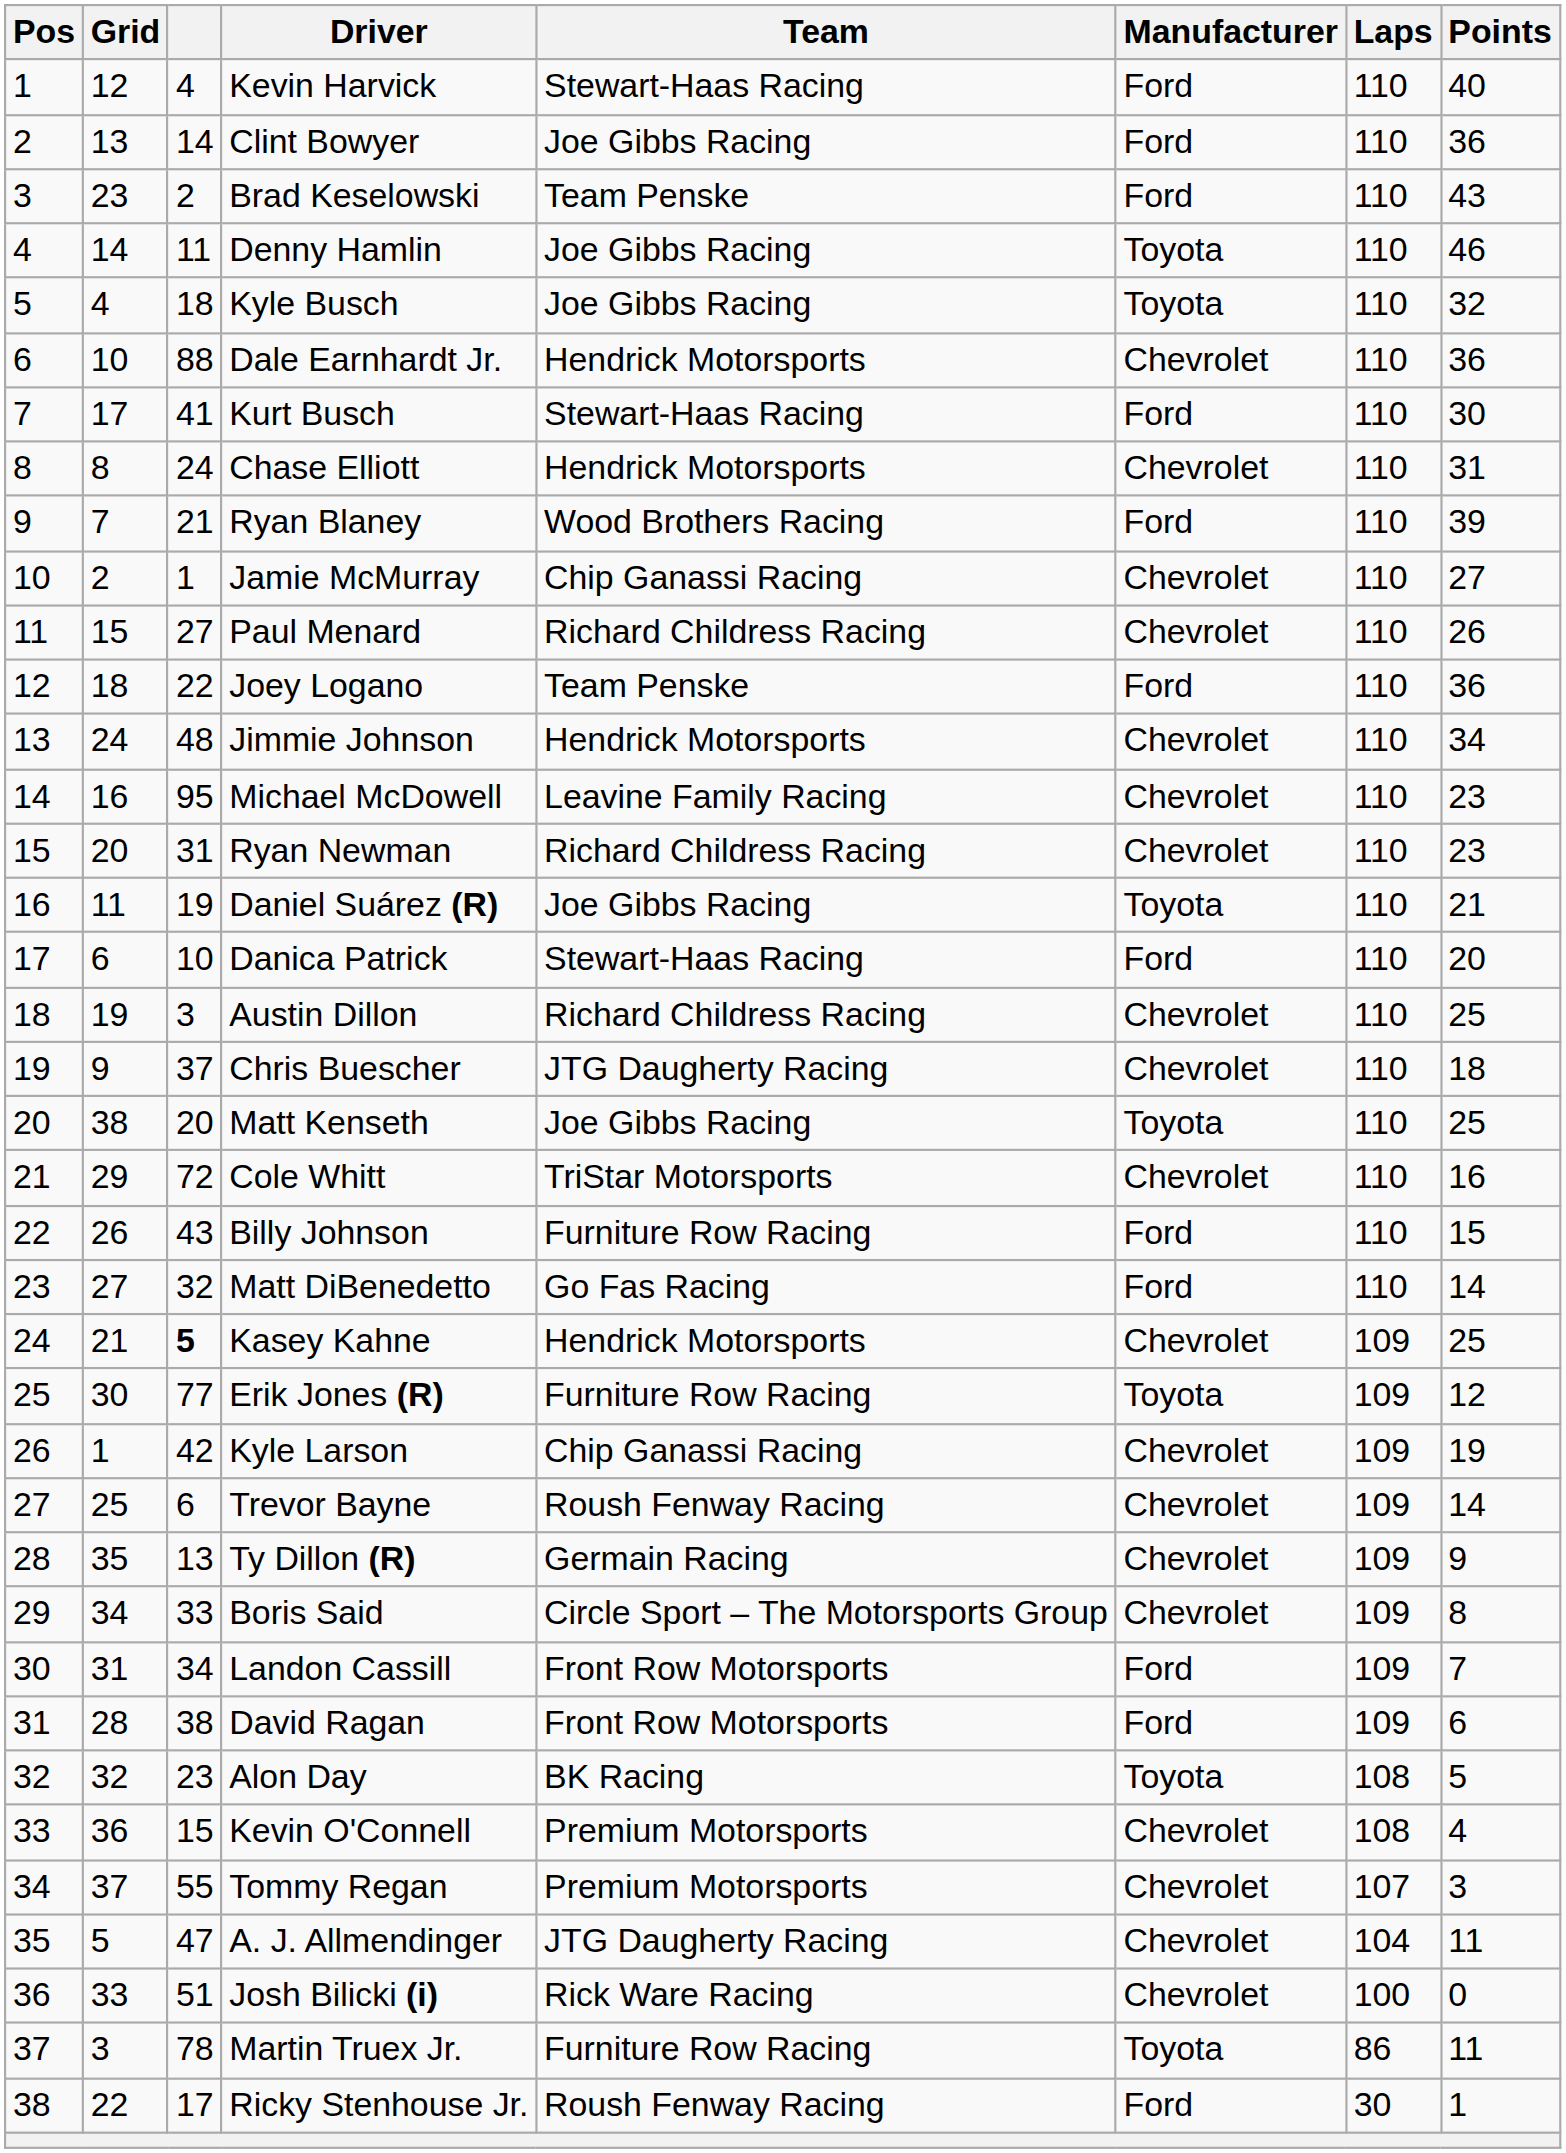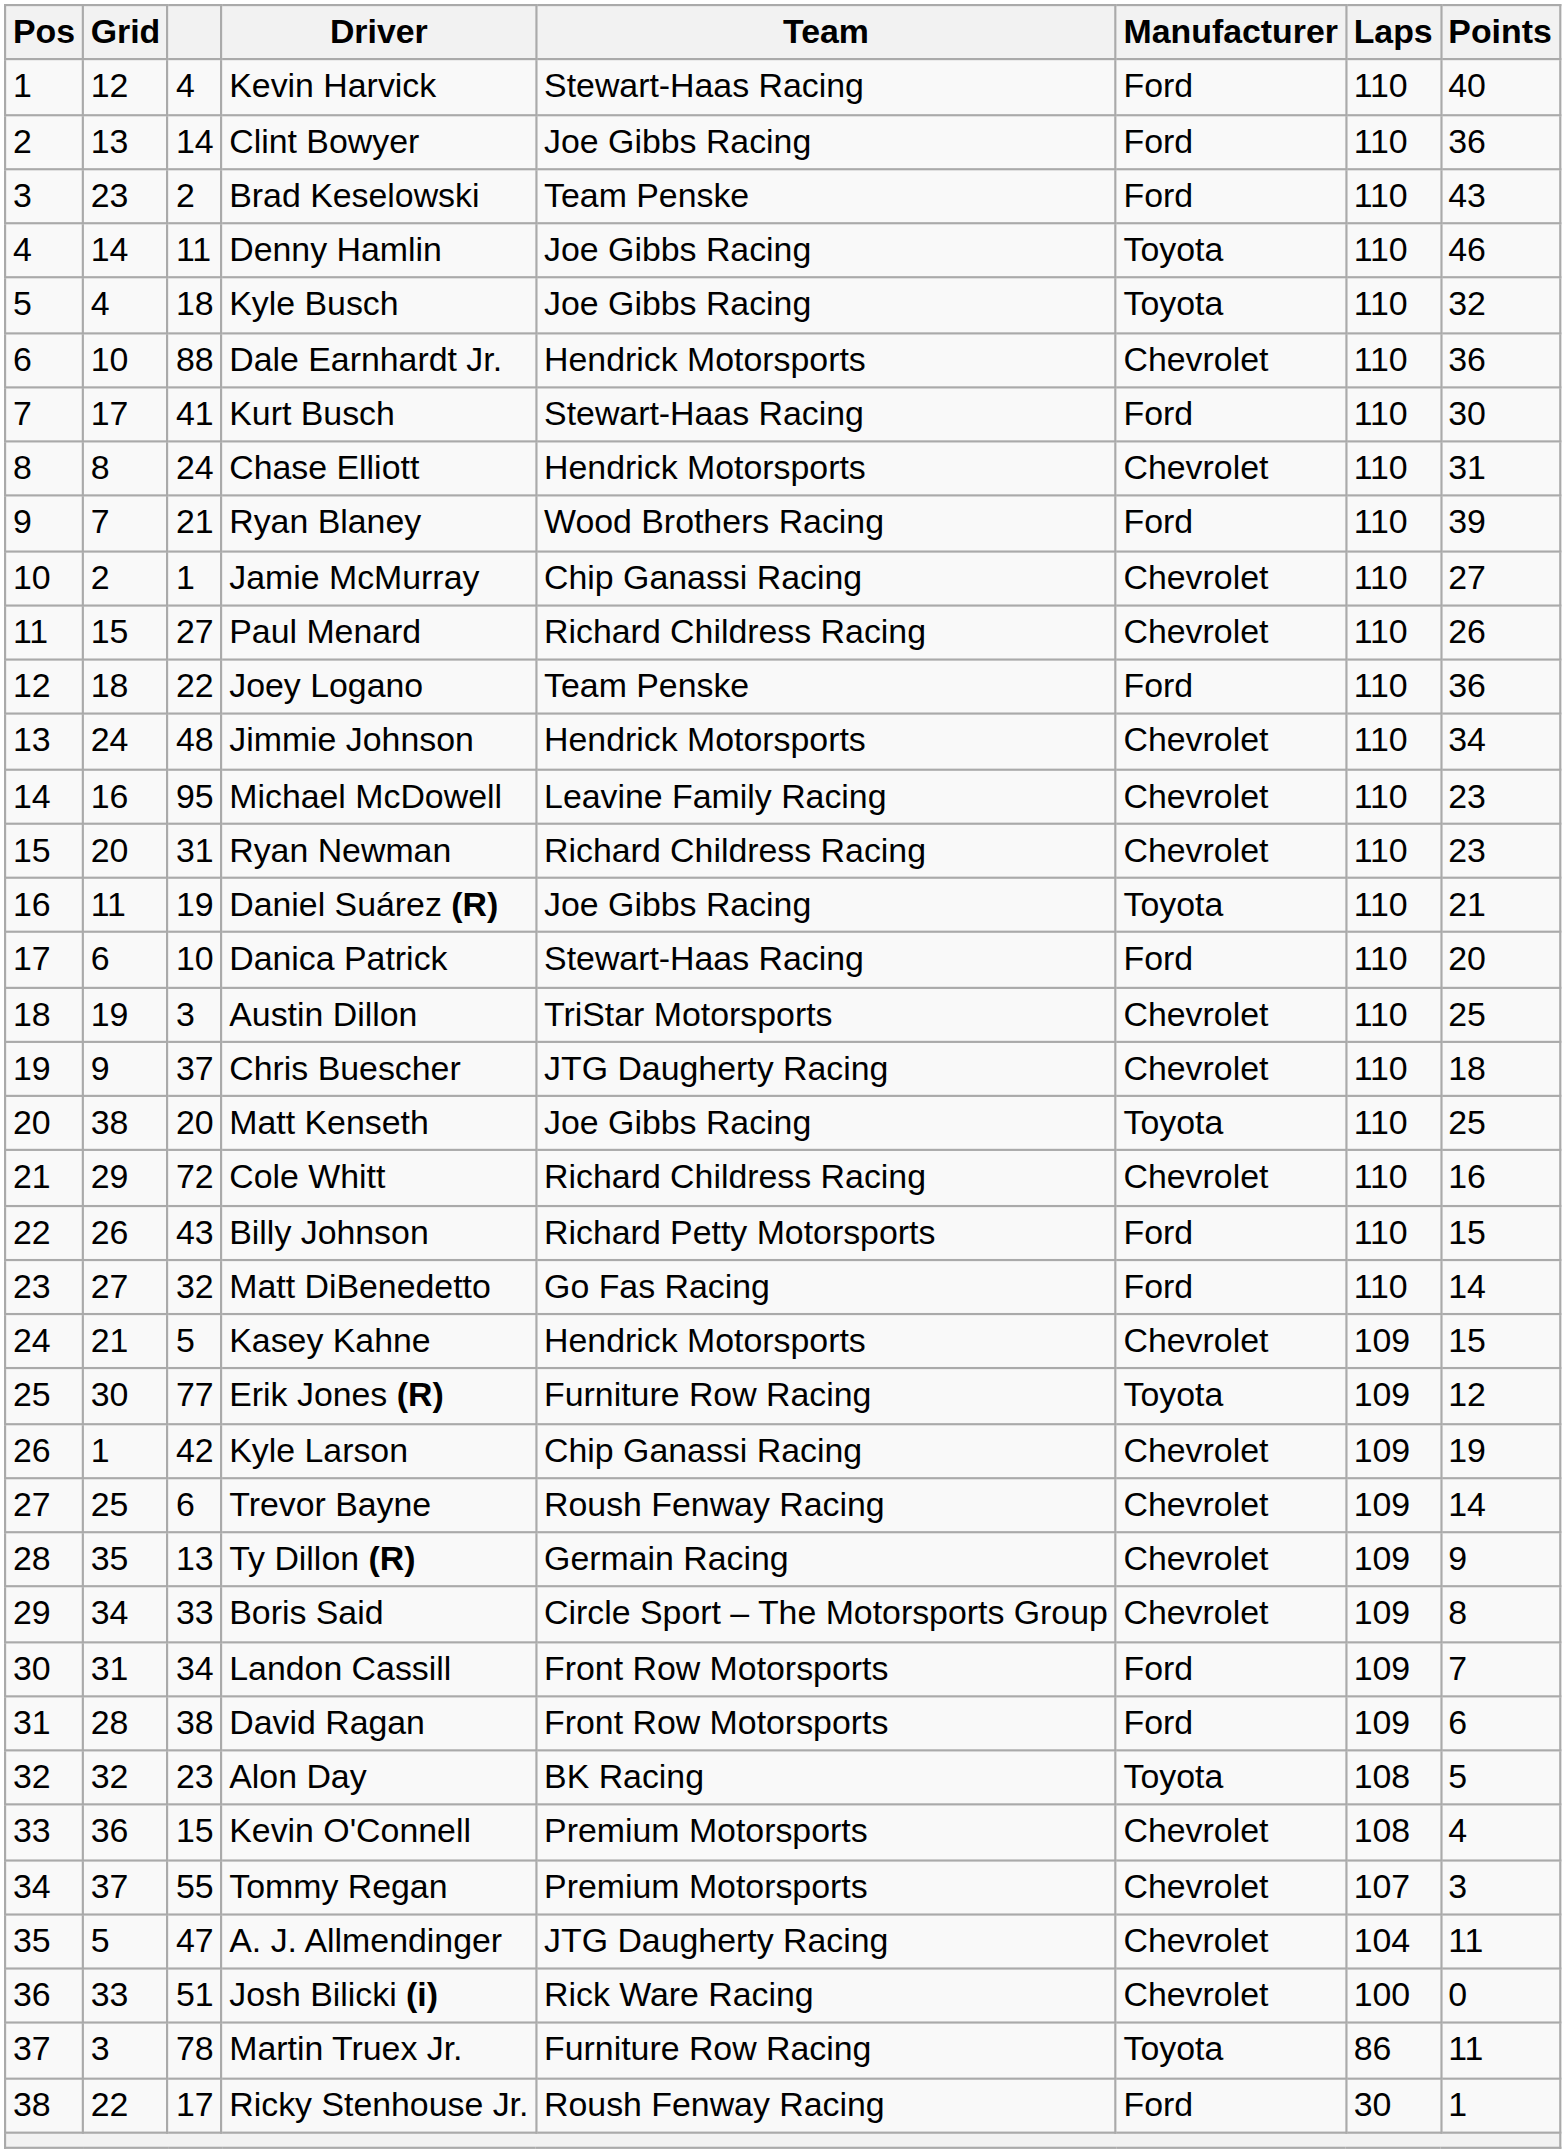(735, 1013) Richard Childress Racing -> (688, 1013) TriStar Motorsports
(688, 1176) TriStar Motorsports -> (735, 1176) Richard Childress Racing
(708, 1231) Furniture Row Racing -> (740, 1231) Richard Petty Motorsports
(185, 1340) bold -> (185, 1340) normal
(1467, 1340) 25 -> (1467, 1340) 15
